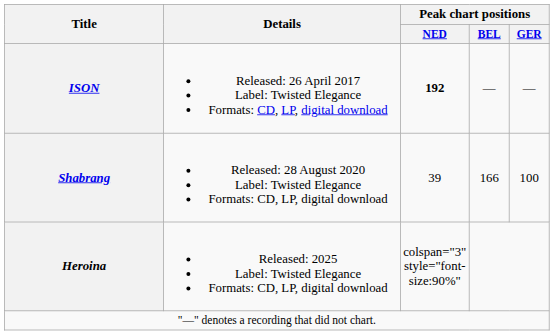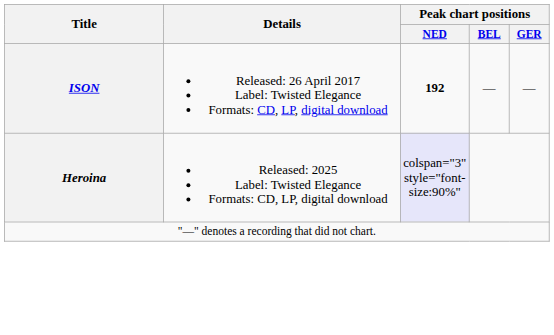- row: (84, 177)
(435, 266) no background -> (435, 177) lavender background
